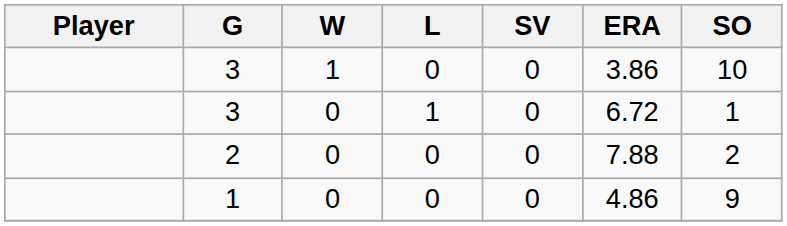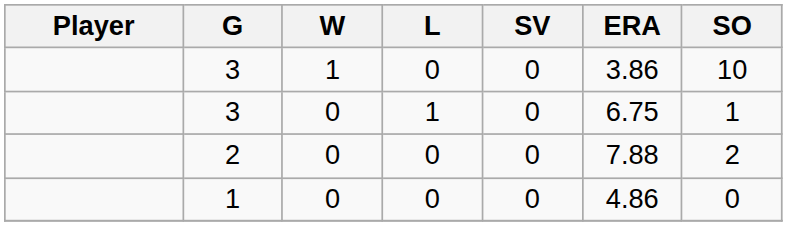(632, 112) 6.72 -> (632, 112) 6.75
(732, 198) 9 -> (732, 198) 0
